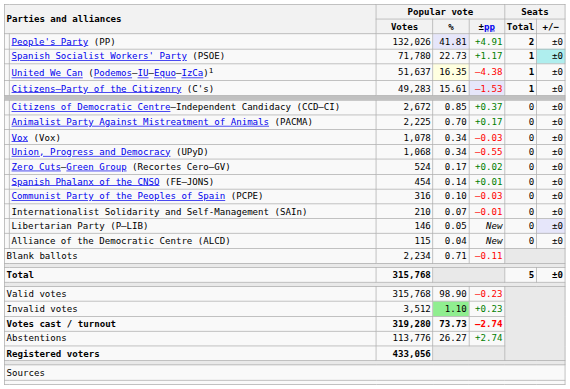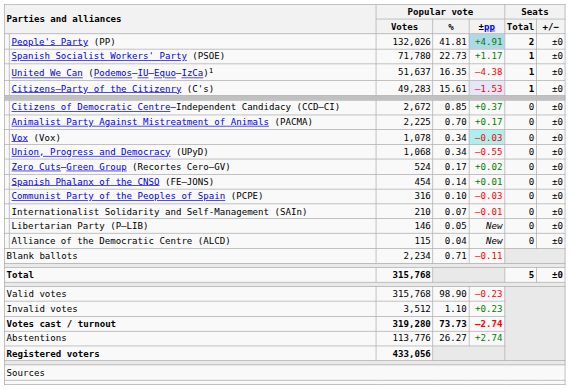(453, 41) lavender background -> (453, 41) no background
(489, 41) no background -> (489, 41) lightblue background
(558, 56) paleturquoise background -> (558, 56) no background
(453, 72) lightyellow background -> (453, 72) no background
(489, 137) no background -> (489, 137) paleturquoise background
(558, 226) lavender background -> (558, 226) no background
(456, 309) lightgreen background -> (456, 309) no background
